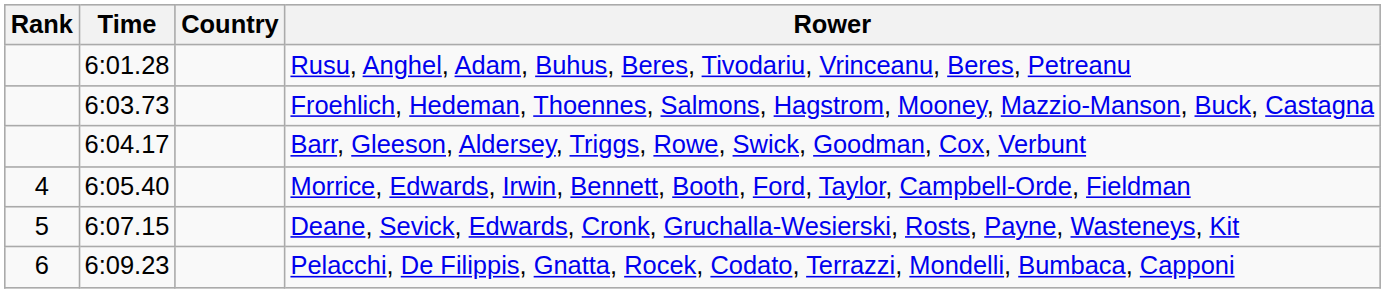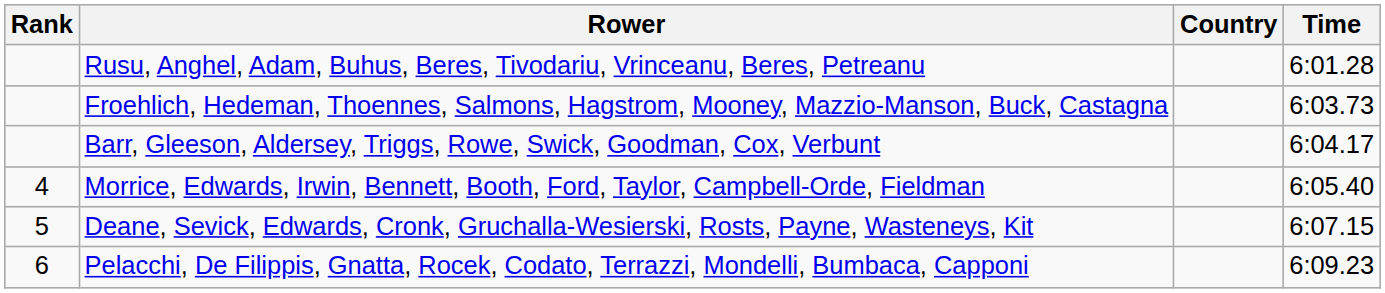columns swapped: (832, 24) <-> (127, 24)
